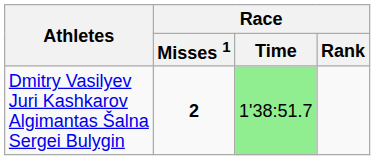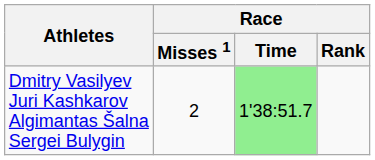(194, 111) bold -> (194, 111) normal
